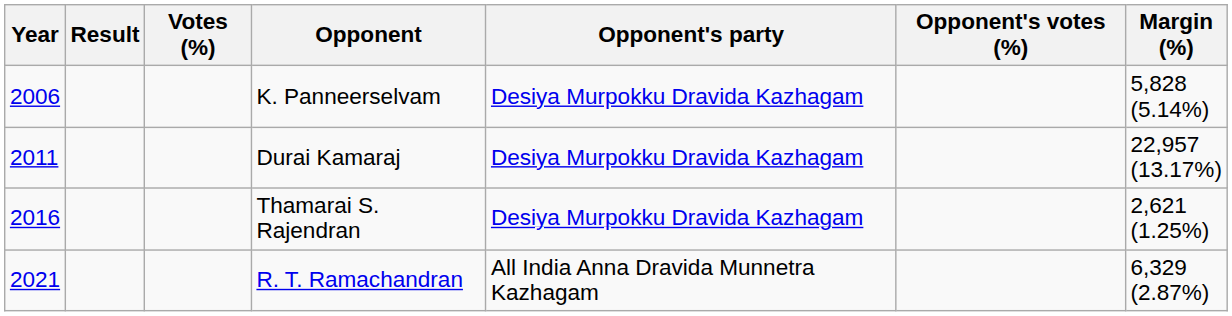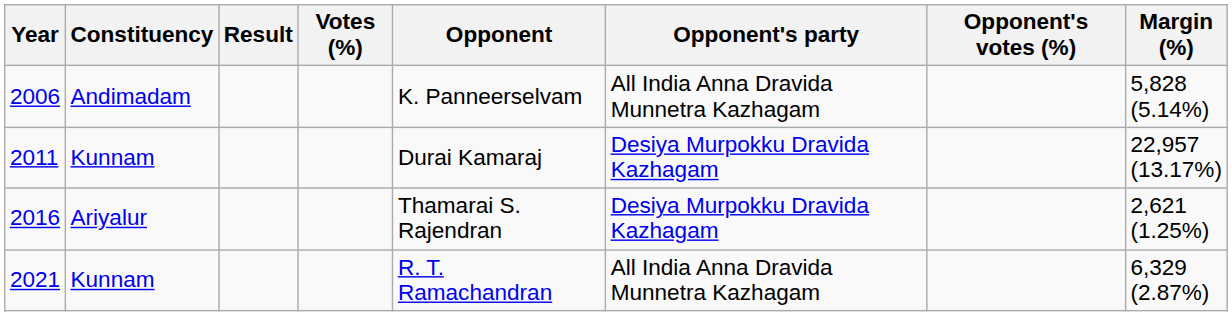+ column: (142, 35)
(677, 96) Desiya Murpokku Dravida Kazhagam -> (722, 96) All India Anna Dravida Munnetra Kazhagam
